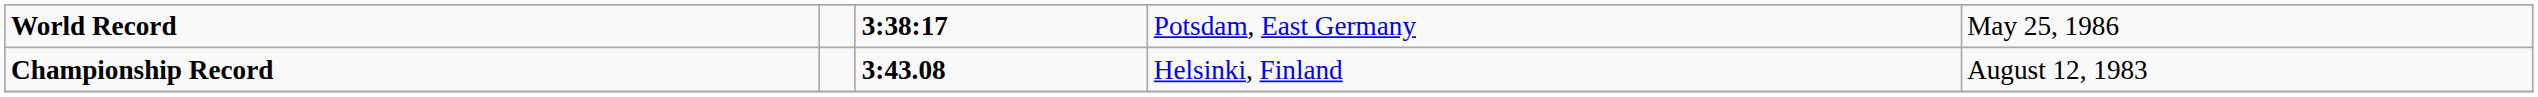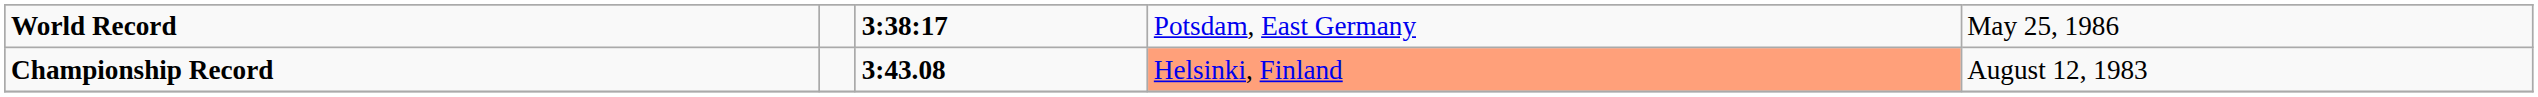(1248, 69) no background -> (1248, 69) lightsalmon background
